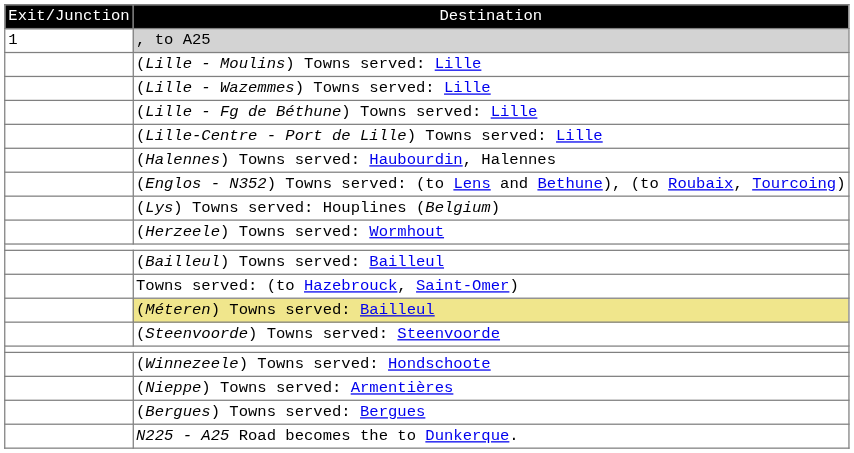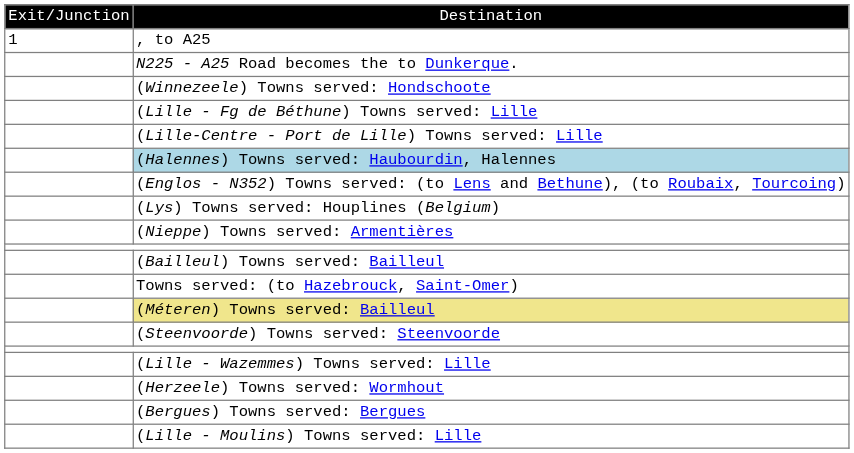(173, 41) lightgrey background -> (173, 41) no background
(309, 64) (Lille - Moulins) Towns served: Lille -> (327, 64) N225 - A25 Road becomes the to Dunkerque.
(313, 88) (Lille - Wazemmes) Towns served: Lille -> (313, 88) (Winnezeele) Towns served: Hondschoote
(346, 160) no background -> (346, 160) lightblue background
(290, 232) (Herzeele) Towns served: Wormhout -> (295, 232) (Nieppe) Towns served: Armentières
(313, 364) (Winnezeele) Towns served: Hondschoote -> (313, 364) (Lille - Wazemmes) Towns served: Lille
(295, 388) (Nieppe) Towns served: Armentières -> (290, 388) (Herzeele) Towns served: Wormhout
(327, 436) N225 - A25 Road becomes the to Dunkerque. -> (309, 436) (Lille - Moulins) Towns served: Lille
